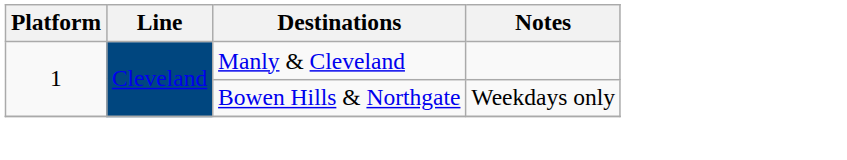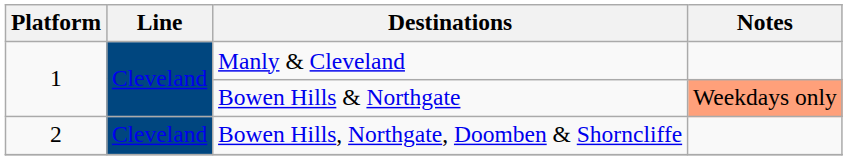(543, 97) no background -> (765, 97) lightsalmon background
+ row: (450, 135)
